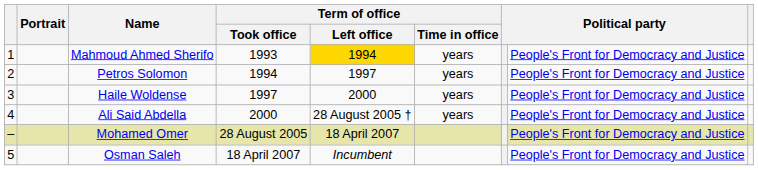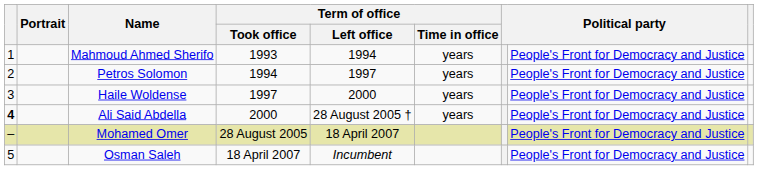(362, 54) gold background -> (362, 54) no background
(11, 114) normal -> (11, 114) bold
